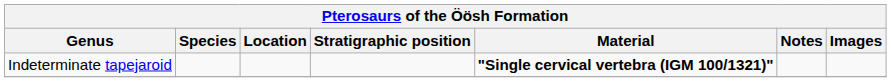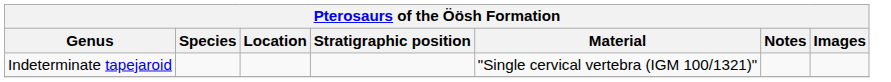(626, 64) bold -> (618, 64) normal
